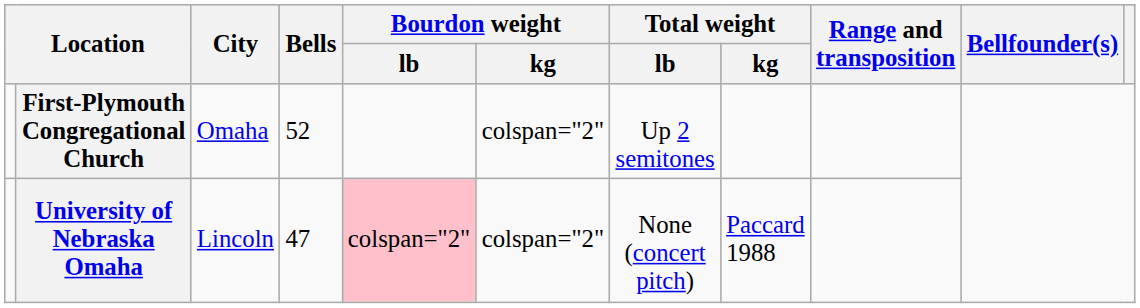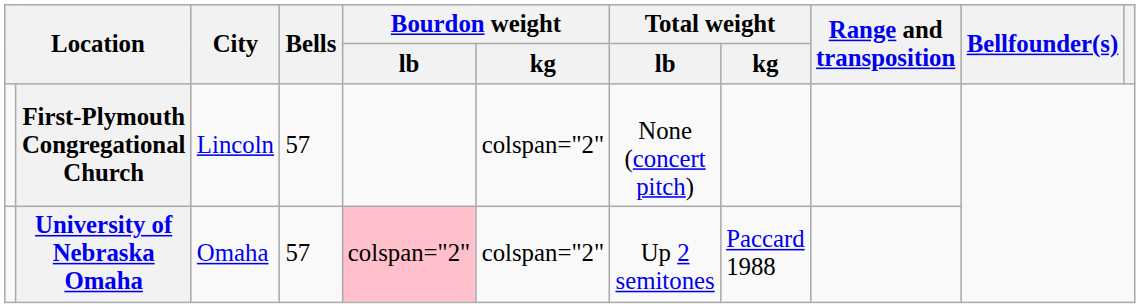(233, 130) Omaha -> (235, 144) Lincoln
(298, 130) 52 -> (298, 144) 57
(665, 144) Up 2 semitones -> (665, 158) None (concert pitch)
(235, 239) Lincoln -> (233, 253) Omaha
(298, 239) 47 -> (298, 253) 57
(665, 253) None (concert pitch) -> (665, 267) Up 2 semitones
